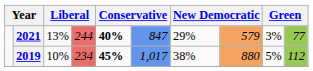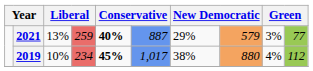(84, 36) 244 -> (84, 36) 259
(158, 36) 847 -> (158, 36) 887
(274, 56) 5% -> (274, 56) 4%
